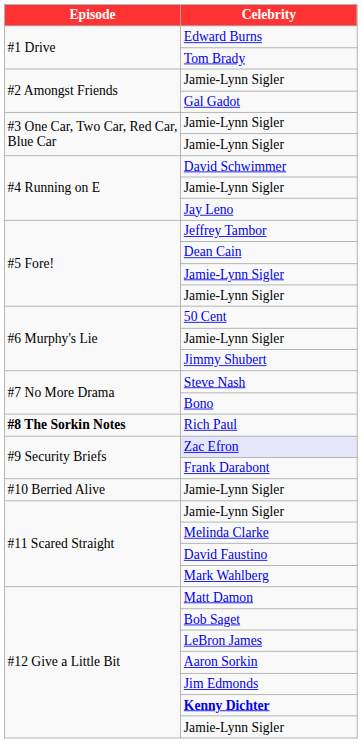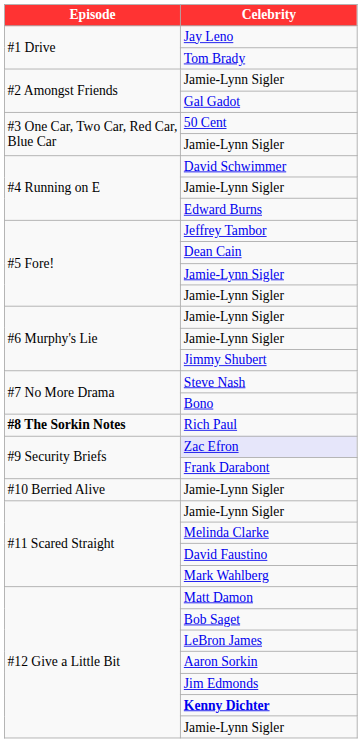(223, 36) Edward Burns -> (209, 36) Jay Leno
(234, 123) Jamie-Lynn Sigler -> (205, 123) 50 Cent
(209, 209) Jay Leno -> (223, 209) Edward Burns
(205, 317) 50 Cent -> (234, 317) Jamie-Lynn Sigler
